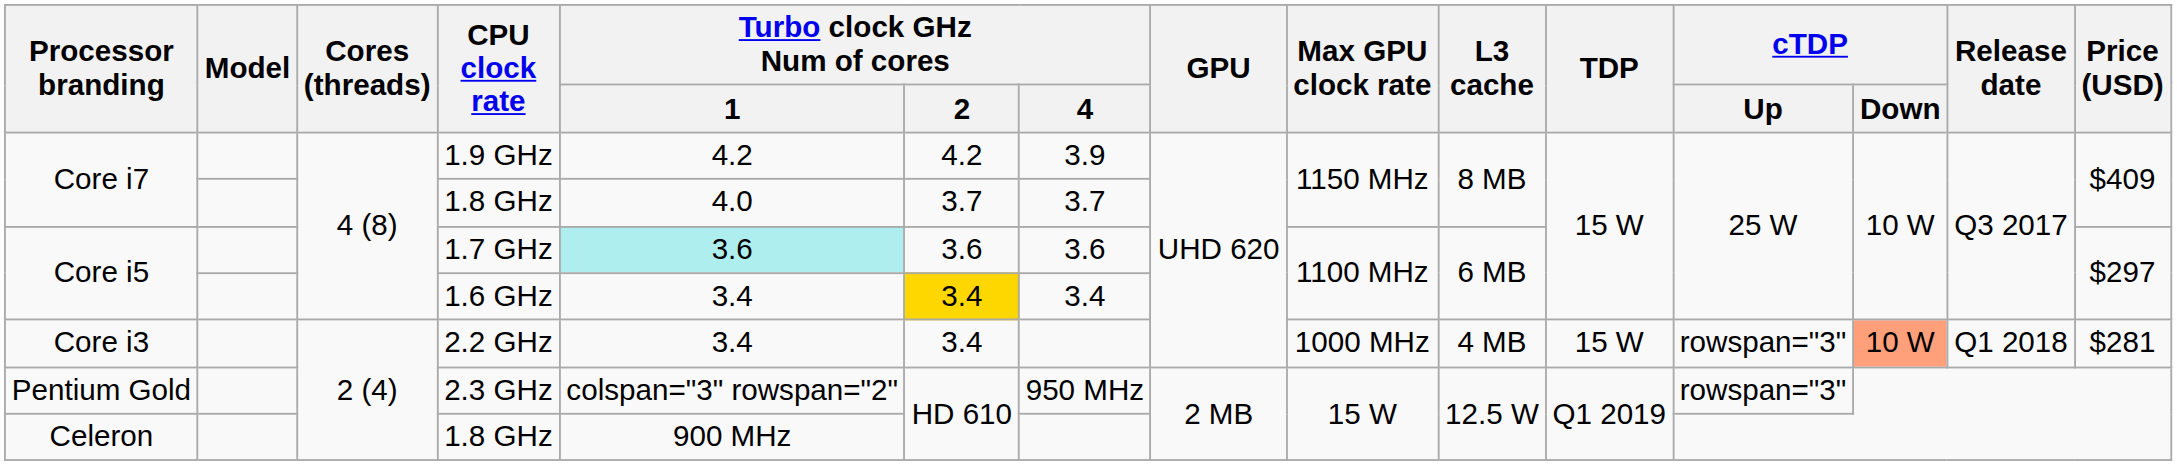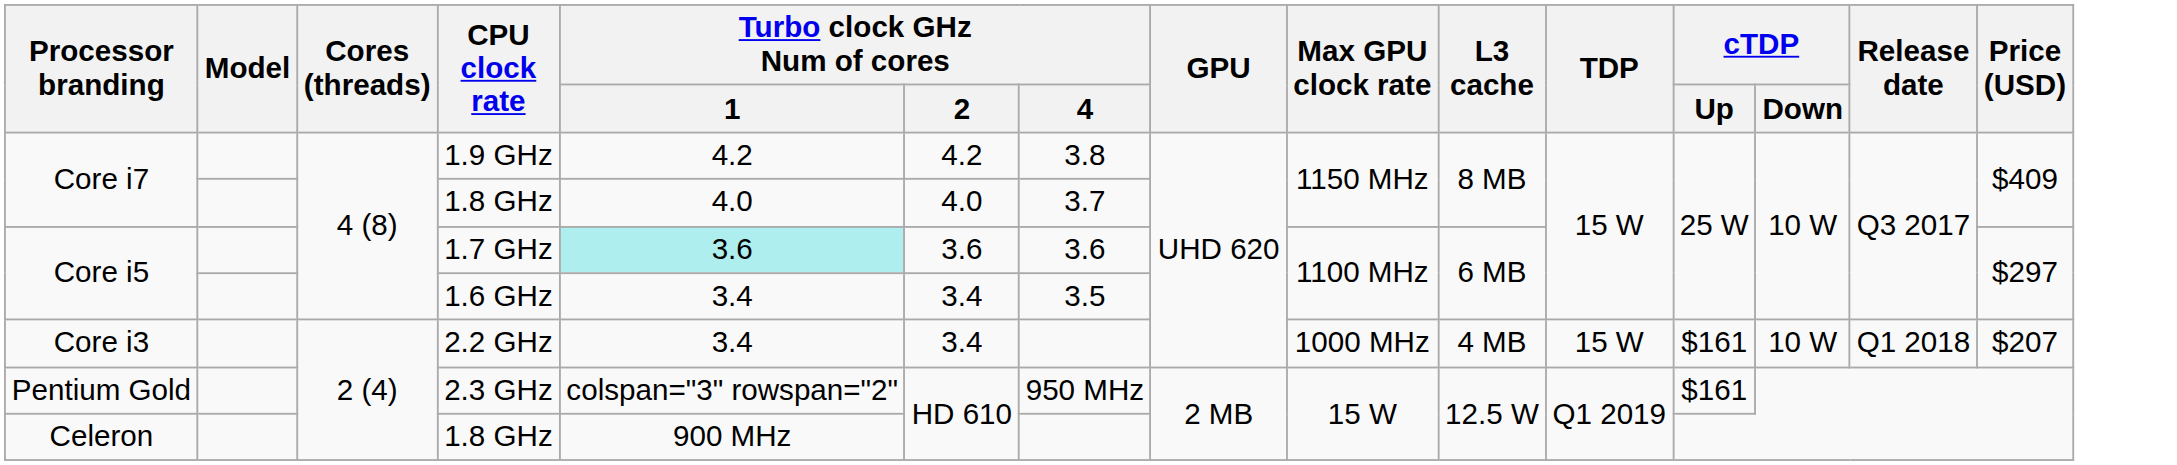(1085, 155) 3.9 -> (1085, 155) 3.8
(962, 202) 3.7 -> (962, 202) 4.0
(962, 295) gold background -> (962, 295) no background
(1085, 295) 3.4 -> (1085, 295) 3.5
(1763, 342) rowspan="3" -> (1714, 342) $161
(1900, 342) lightsalmon background -> (1803, 342) no background
(2123, 342) $281 -> (2025, 342) $207
(1763, 389) rowspan="3" -> (1714, 389) $161
